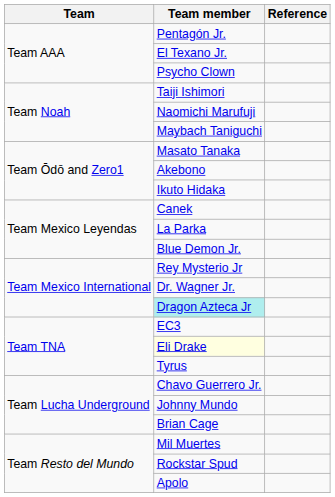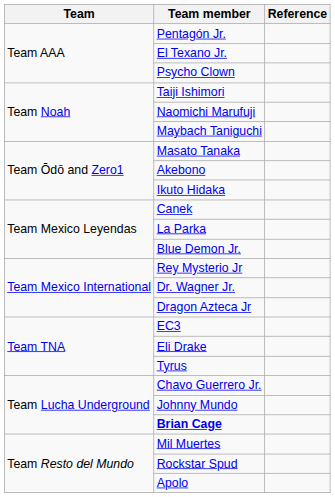(204, 307) paleturquoise background -> (204, 307) no background
(182, 346) lightyellow background -> (182, 346) no background
(188, 424) normal -> (189, 424) bold
